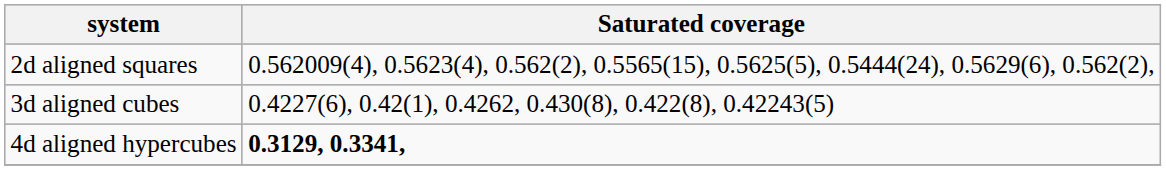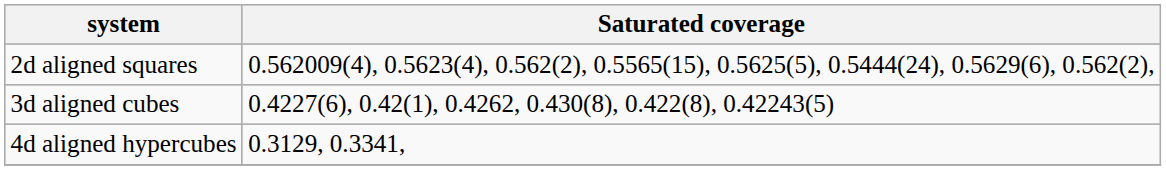(327, 143) bold -> (327, 143) normal
